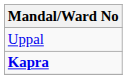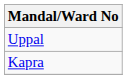(28, 62) bold -> (26, 62) normal
